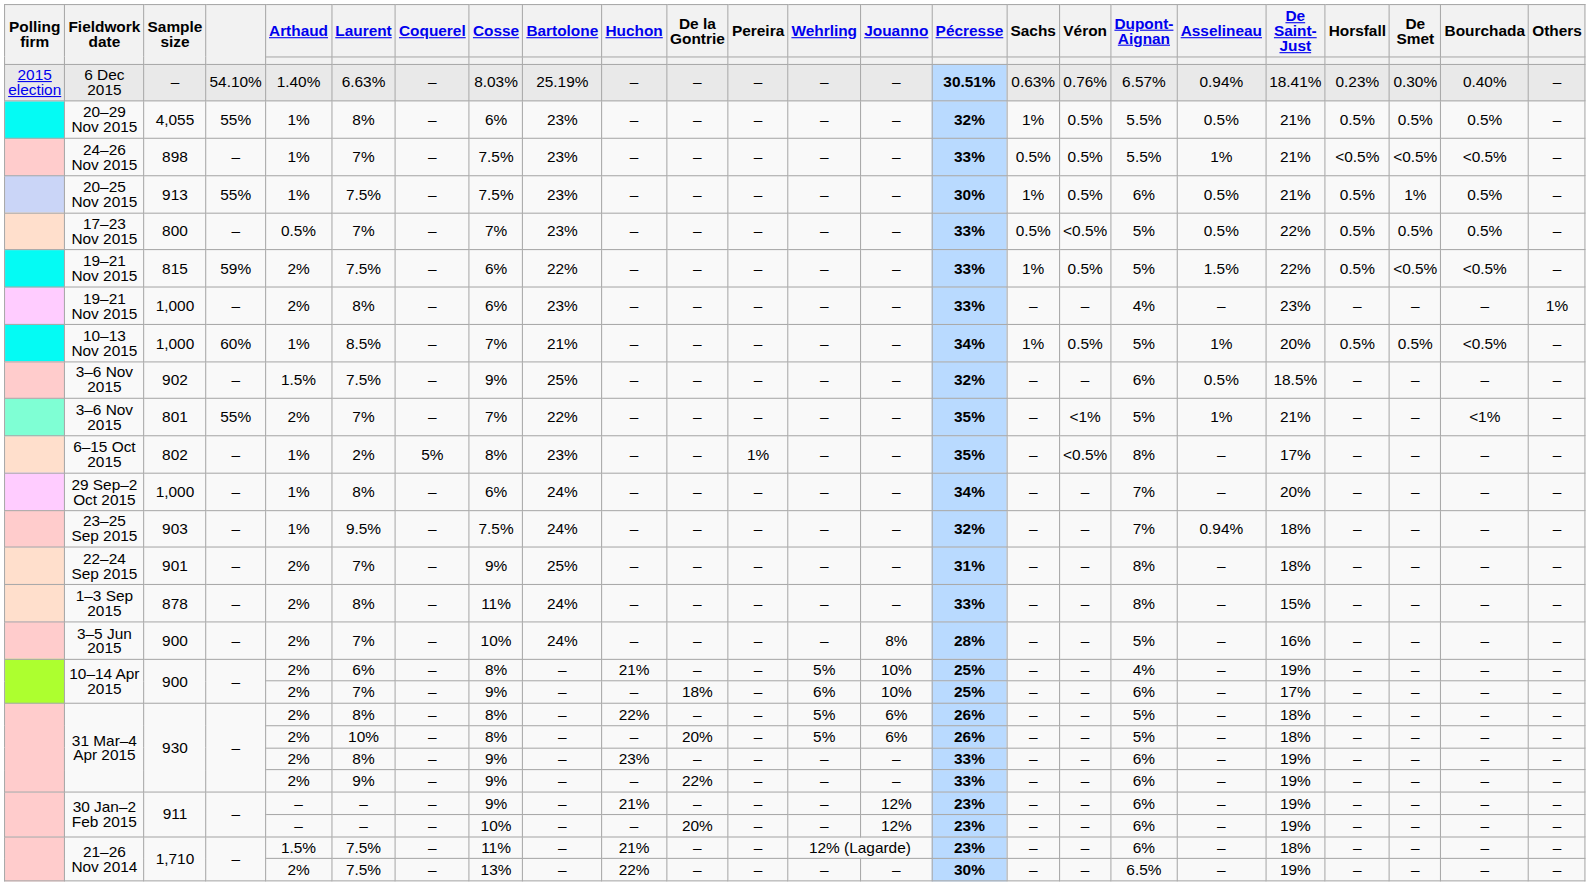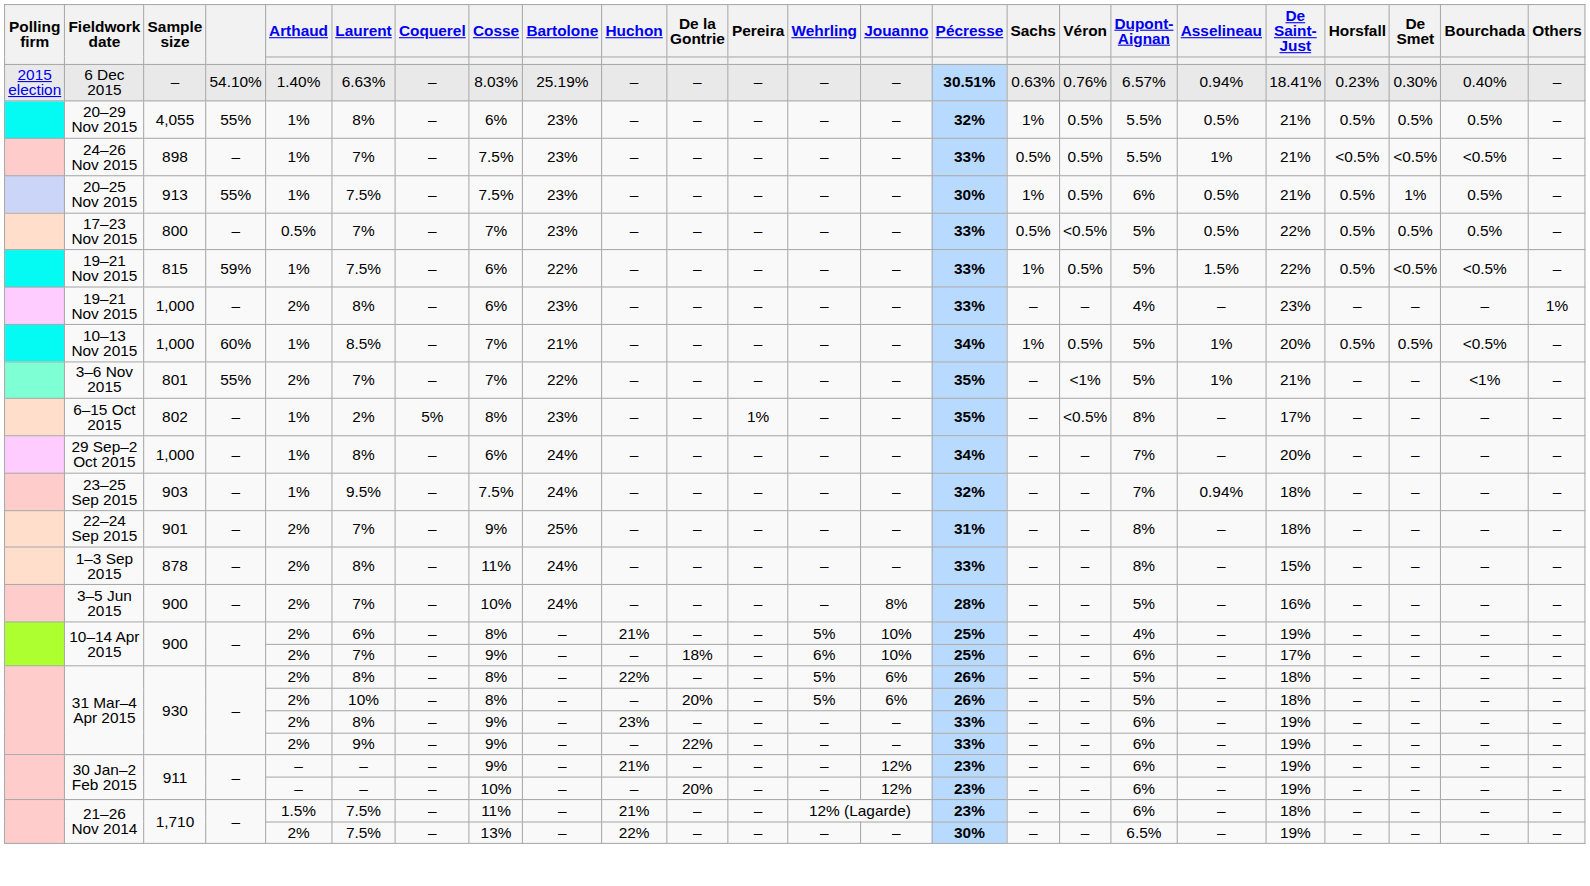(299, 269) 2% -> (299, 269) 1%
- row: (104, 380)
